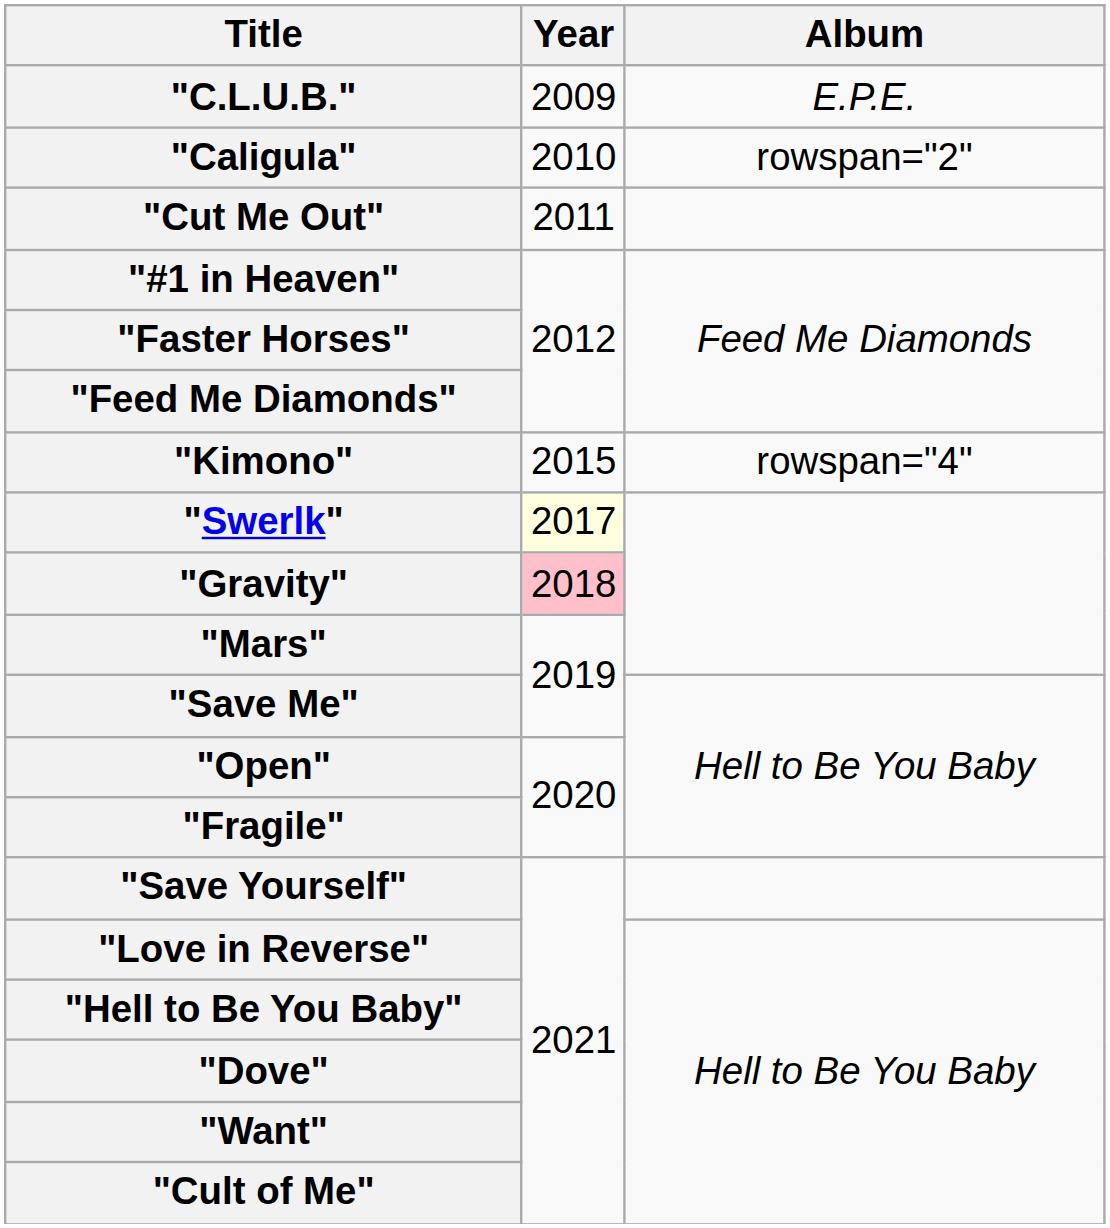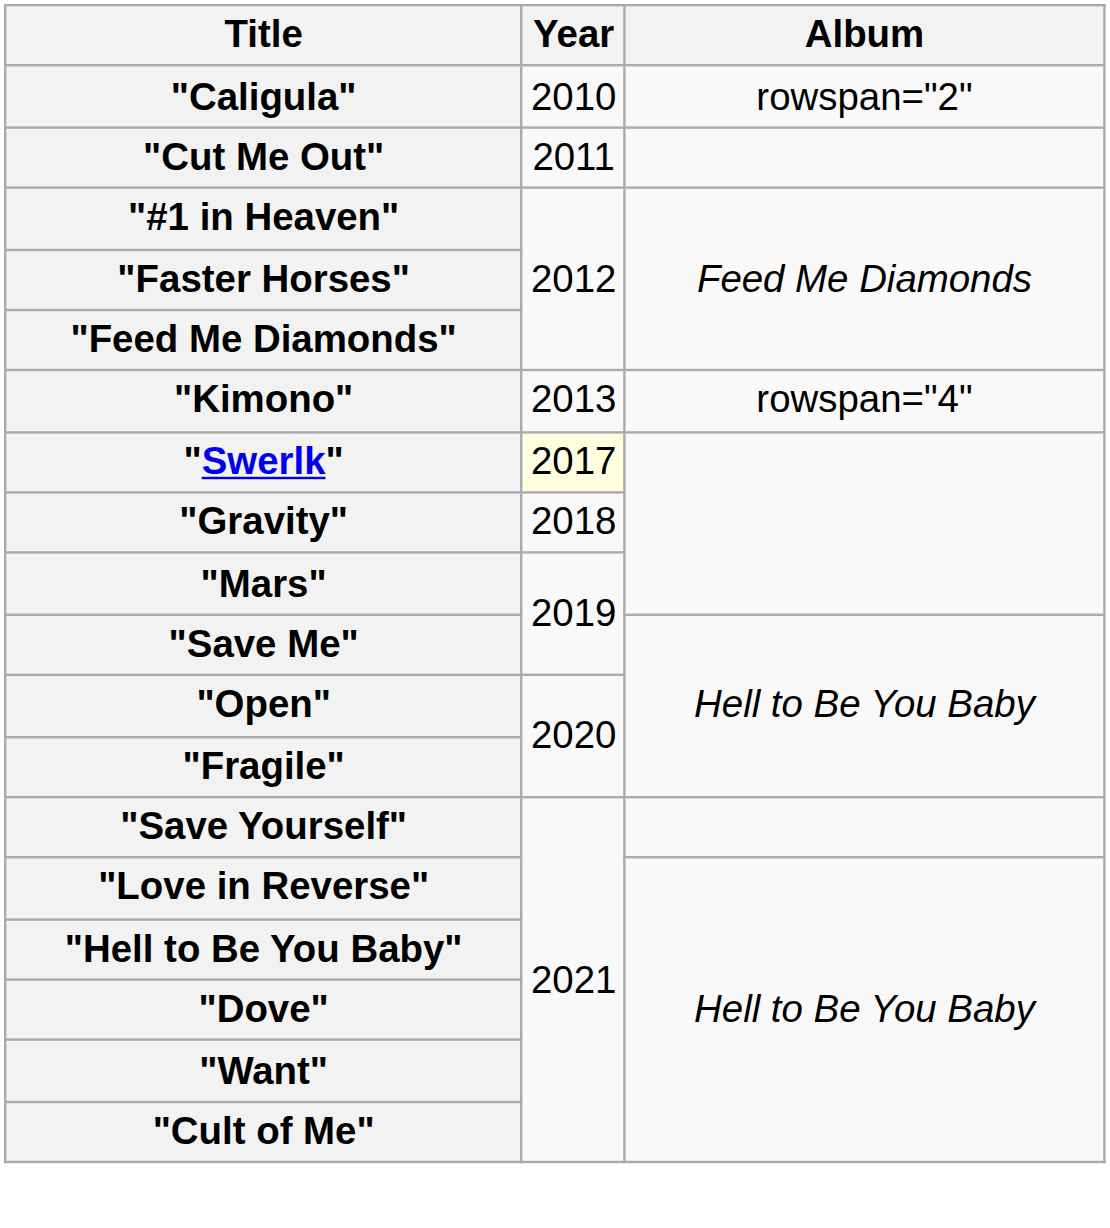- row: (264, 95)
(574, 461) 2015 -> (574, 400) 2013
(574, 583) pink background -> (574, 522) no background
